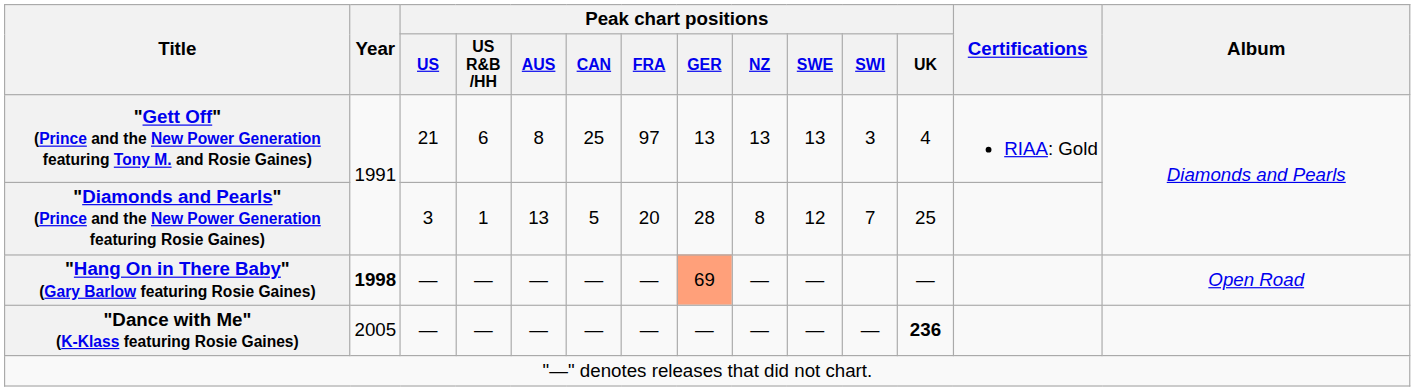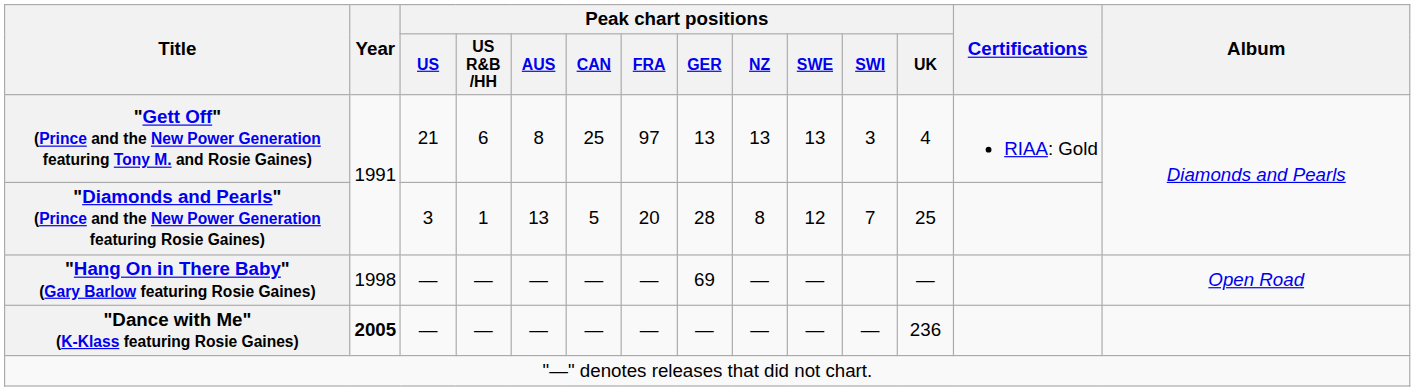(375, 279) bold -> (375, 279) normal
(704, 279) lightsalmon background -> (704, 279) no background
(375, 330) normal -> (375, 330) bold
(925, 330) bold -> (925, 330) normal
